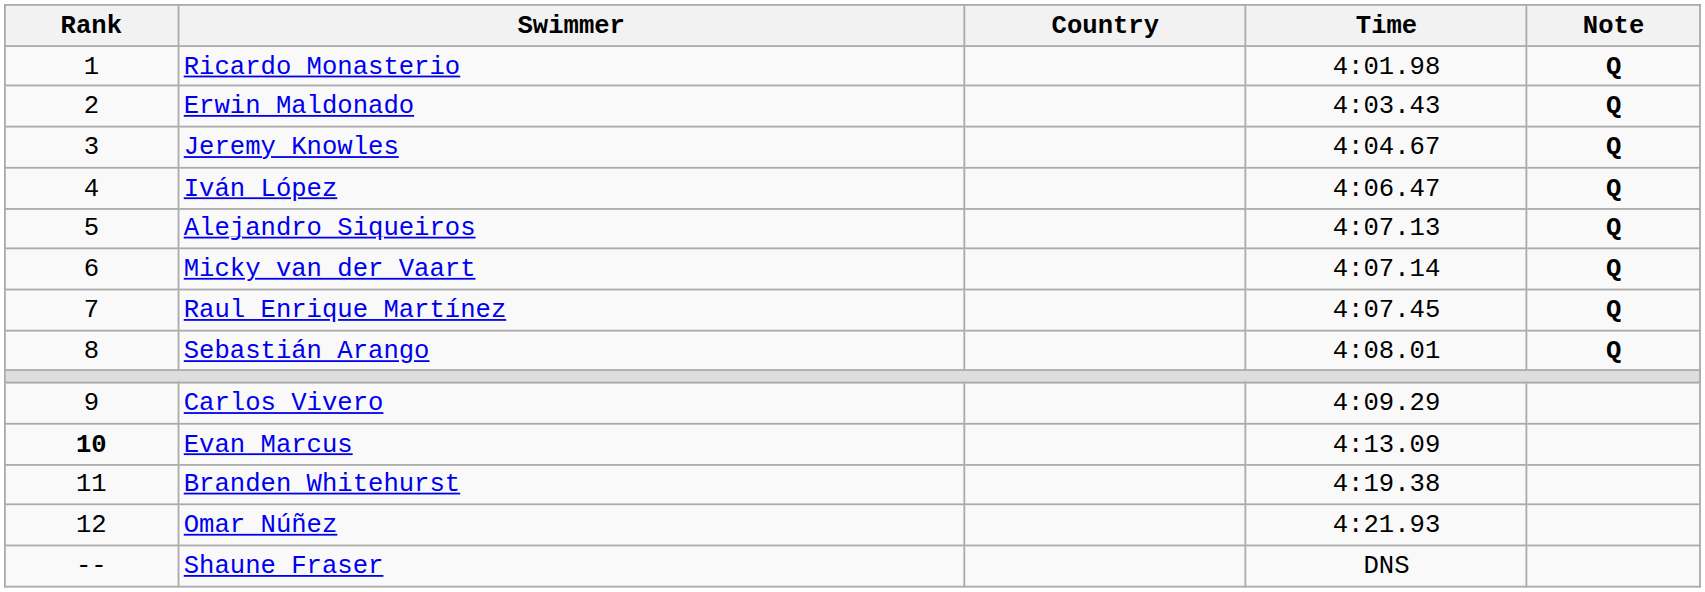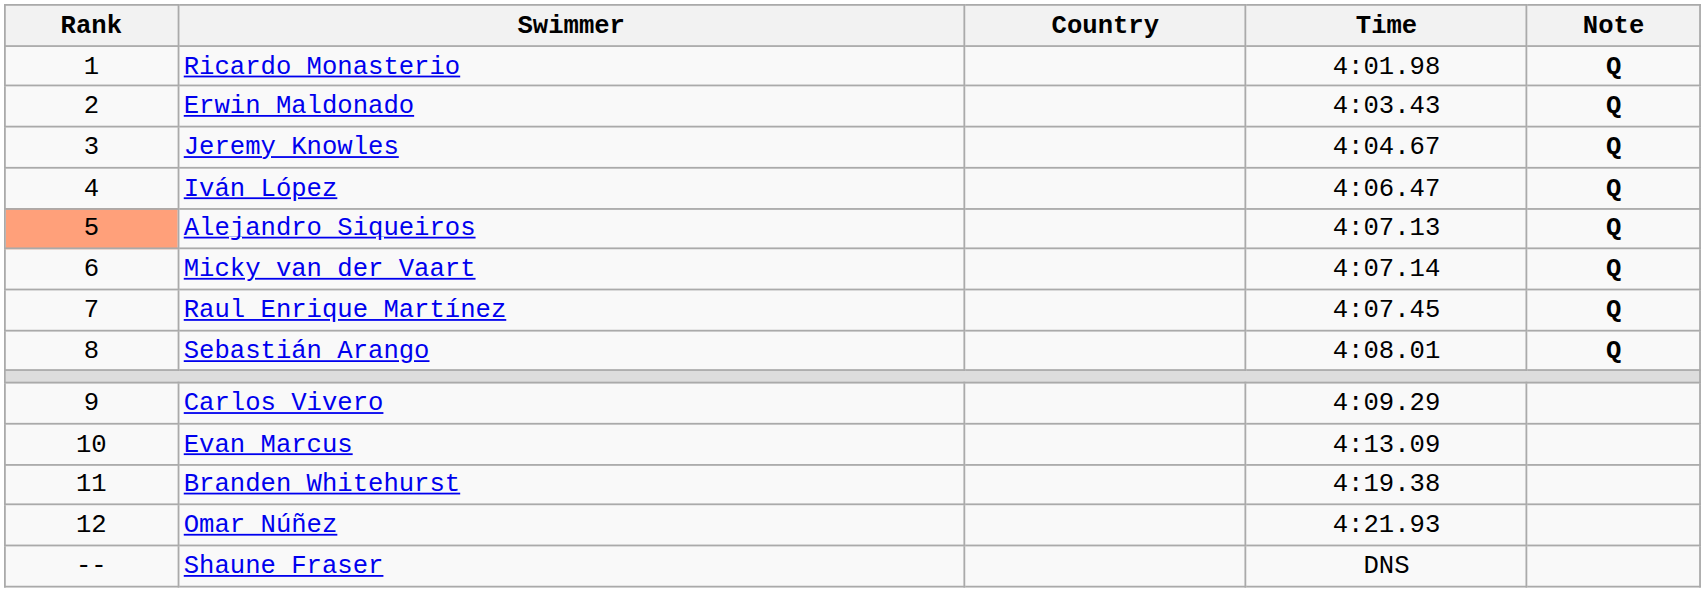(91, 229) no background -> (91, 229) lightsalmon background
(91, 444) bold -> (91, 444) normal
